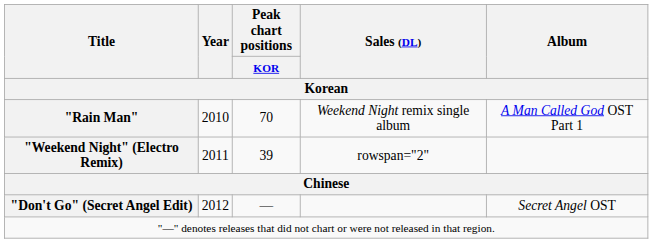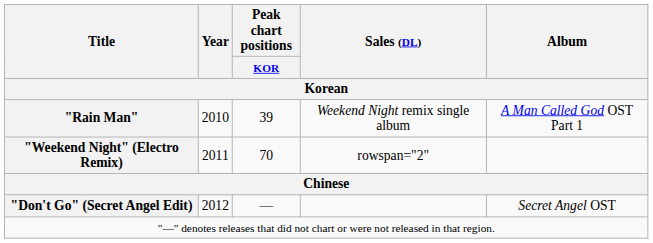(266, 118) 70 -> (266, 118) 39
(266, 155) 39 -> (266, 155) 70
